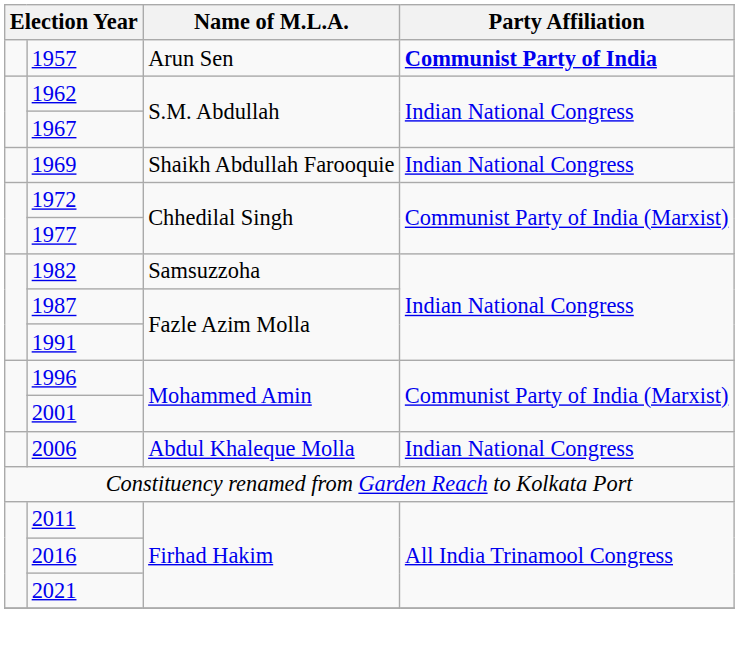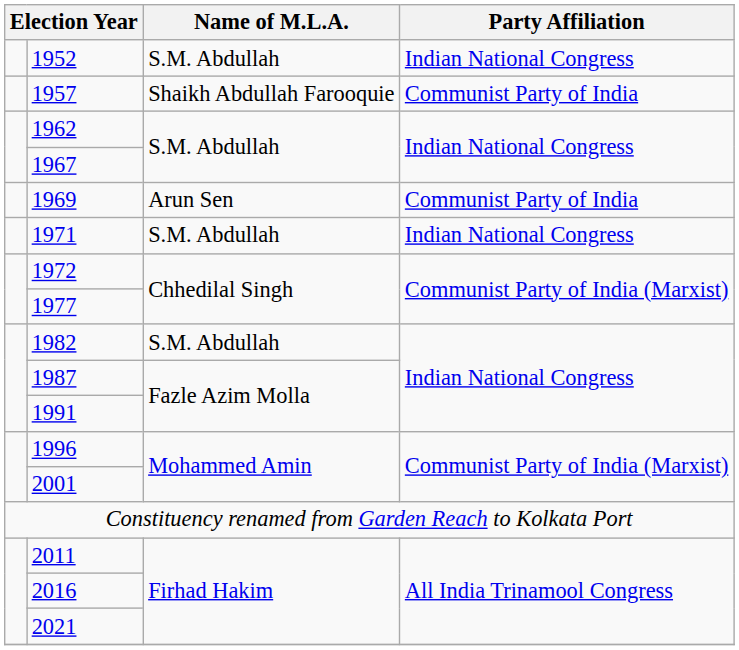+ row: (54, 57)
(191, 57) Arun Sen -> (271, 93) Shaikh Abdullah Farooquie
(531, 57) bold -> (521, 93) normal
(271, 164) Shaikh Abdullah Farooquie -> (191, 199) Arun Sen
(519, 164) Indian National Congress -> (521, 199) Communist Party of India
+ row: (54, 235)
(204, 270) Samsuzzoha -> (214, 341) S.M. Abdullah
- row: (54, 448)
